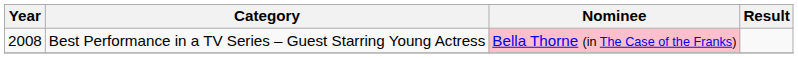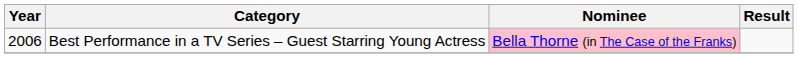(25, 40) 2008 -> (25, 40) 2006
